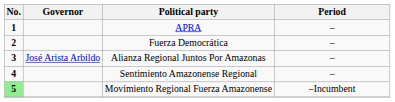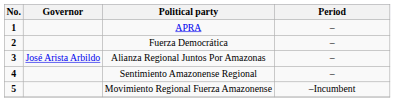(14, 89) lightgreen background -> (14, 89) no background
